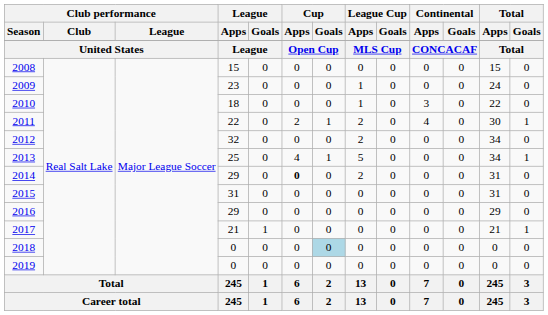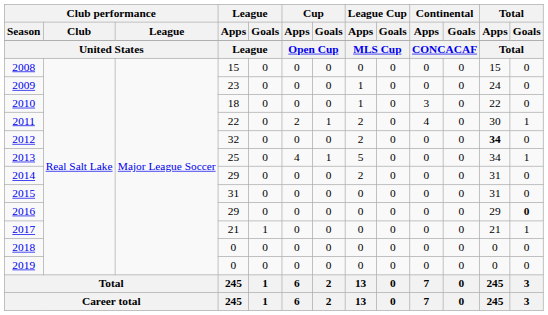(495, 139) normal -> (495, 139) bold
(297, 175) bold -> (297, 175) normal
(527, 211) normal -> (527, 211) bold
(329, 247) lightblue background -> (329, 247) no background
